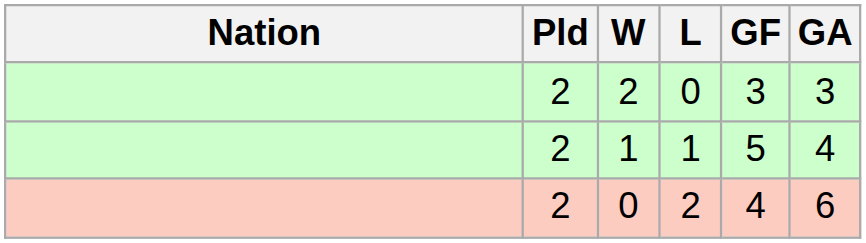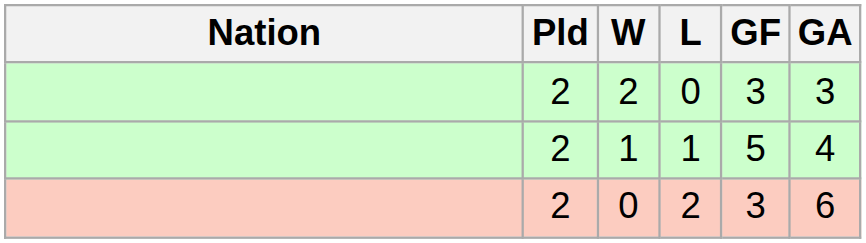(756, 206) 4 -> (756, 206) 3
